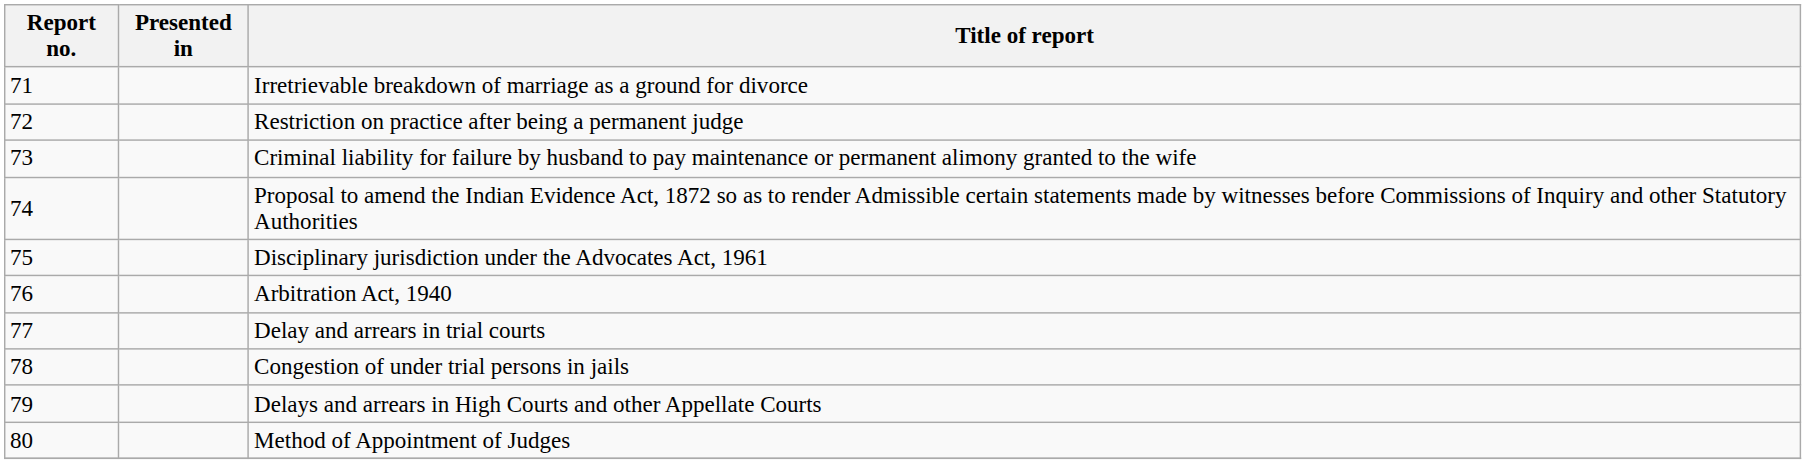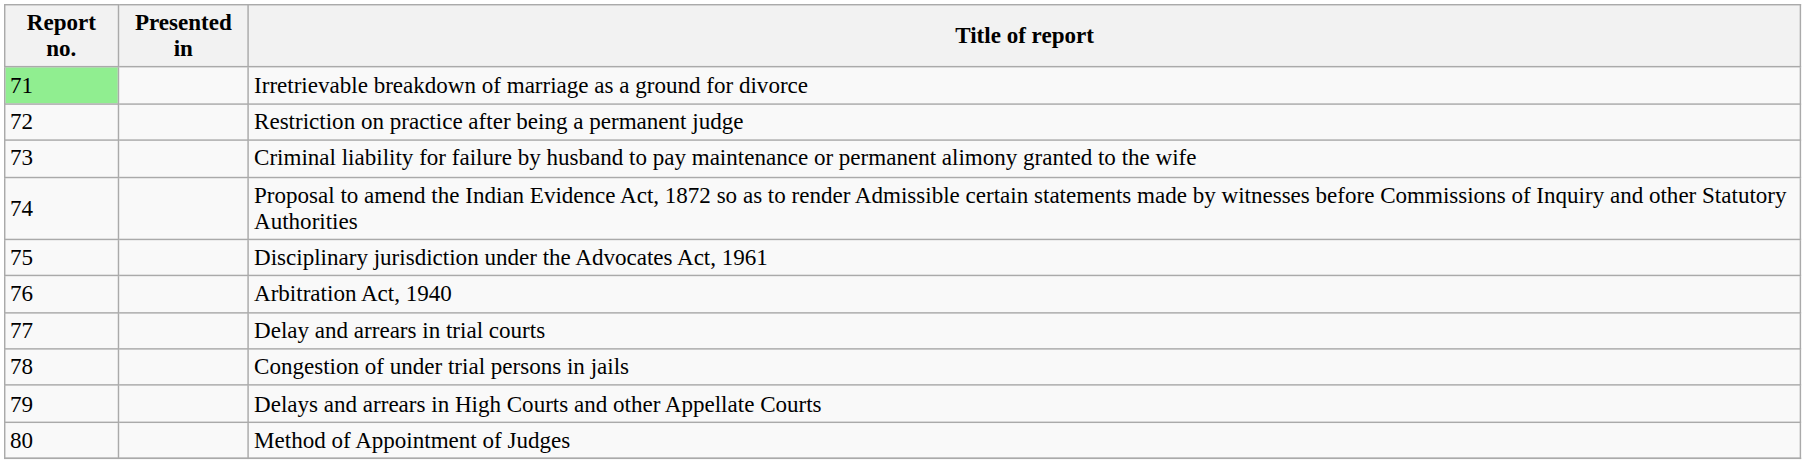(22, 85) no background -> (22, 85) lightgreen background
